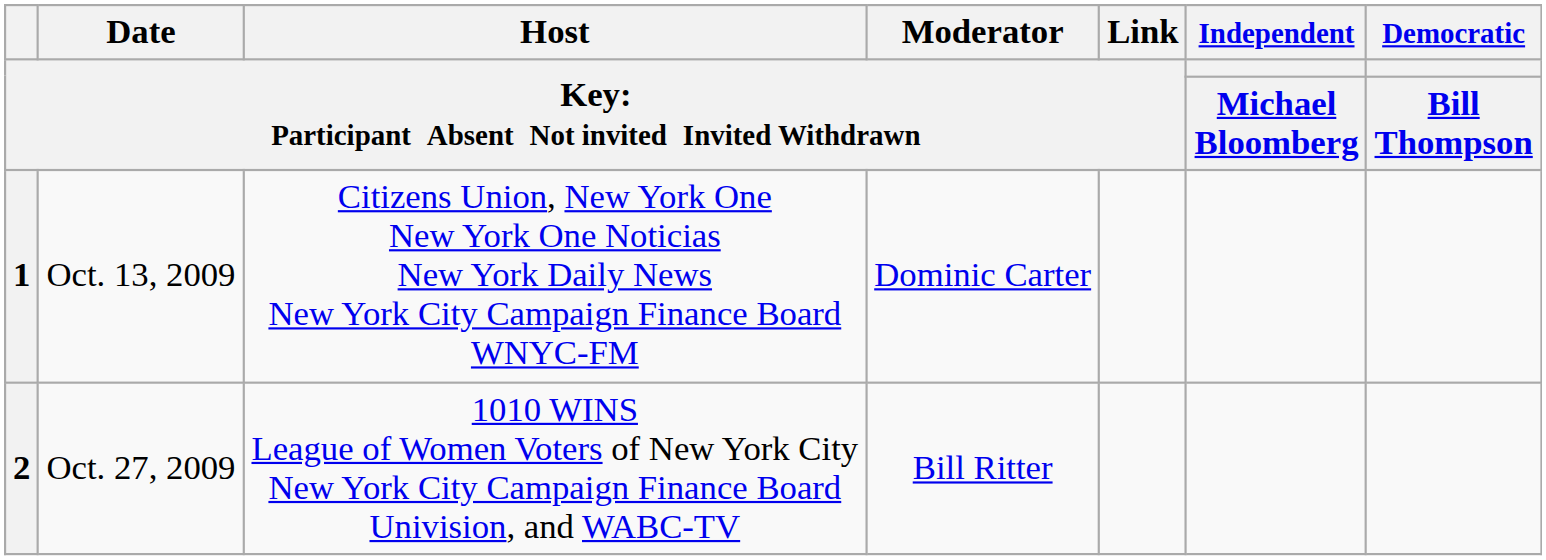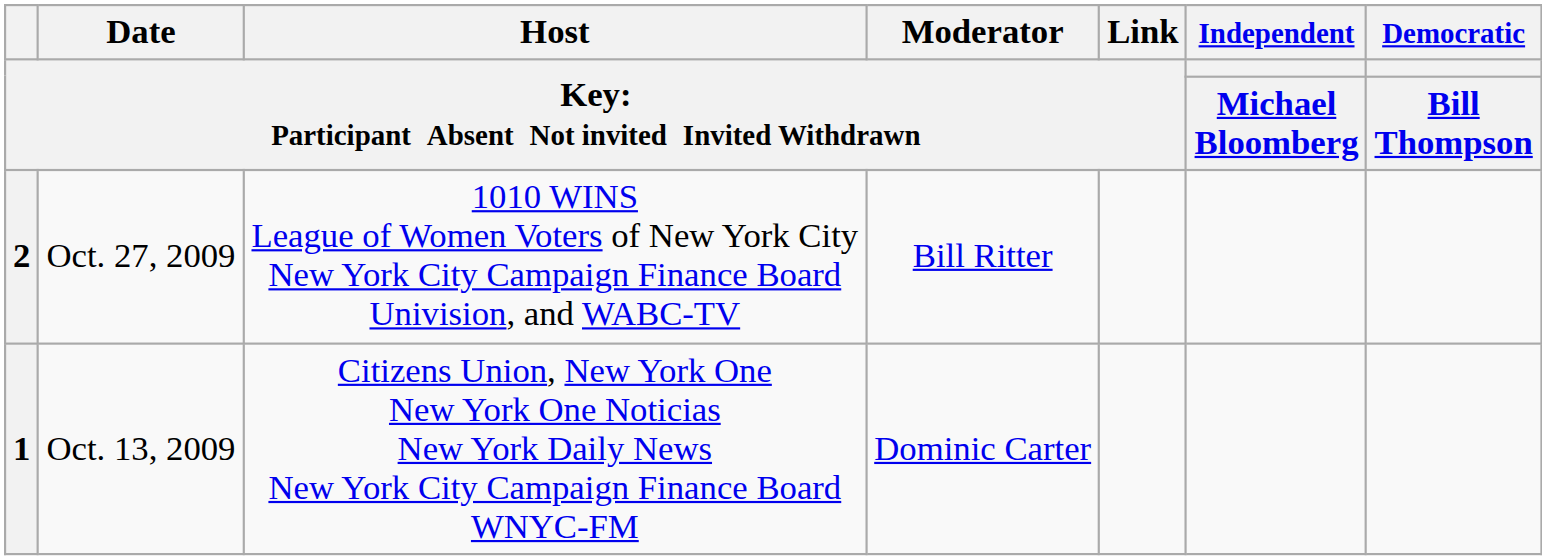rows swapped: (22, 275) <-> (22, 467)
